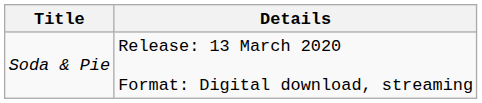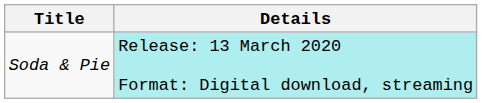(296, 65) no background -> (296, 65) paleturquoise background
